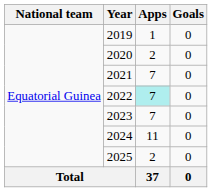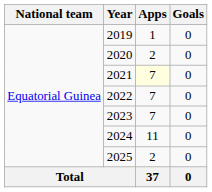(152, 75) no background -> (152, 75) lightyellow background
(152, 95) paleturquoise background -> (152, 95) no background
